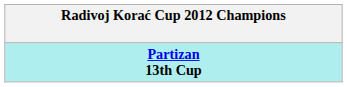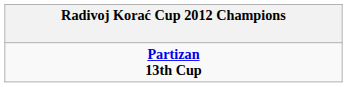(173, 62) paleturquoise background -> (173, 62) no background
